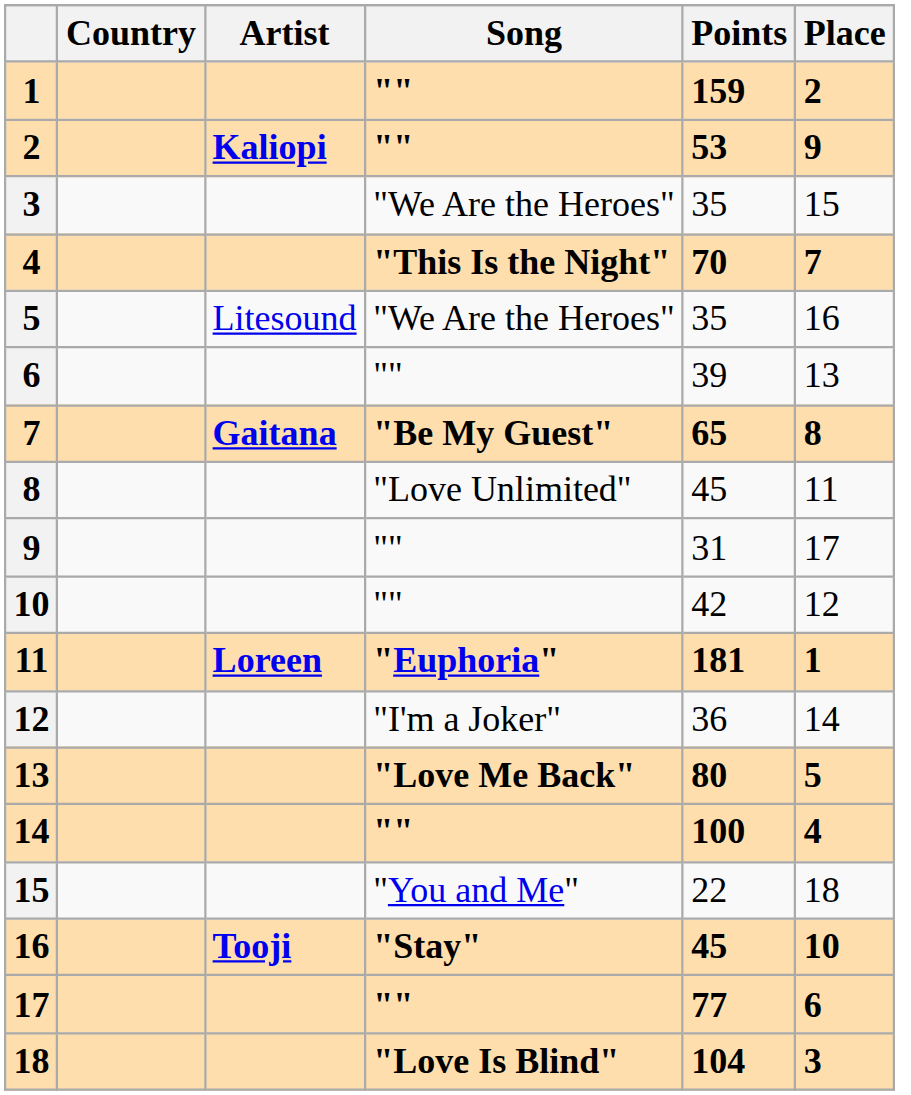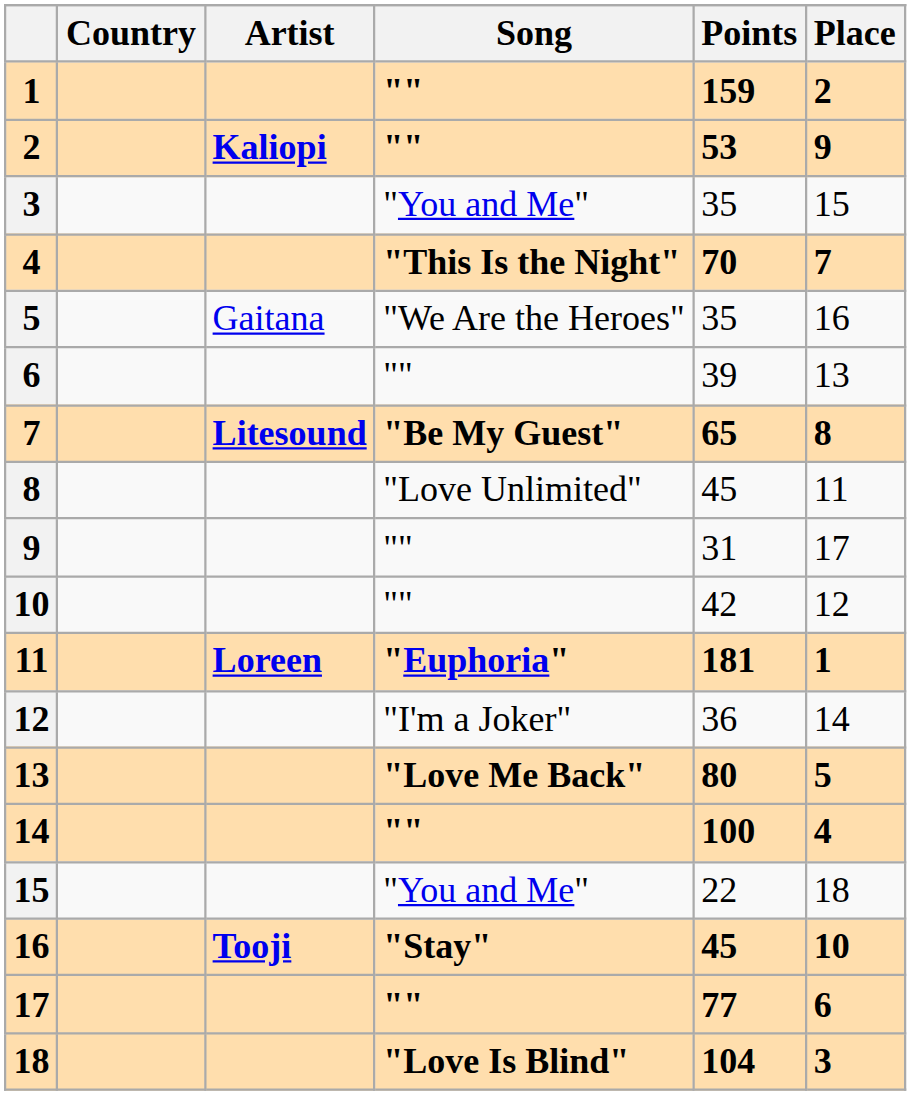(524, 204) "We Are the Heroes" -> (486, 204) "You and Me"
(285, 318) Litesound -> (269, 318) Gaitana
(275, 432) Gaitana -> (290, 432) Litesound
